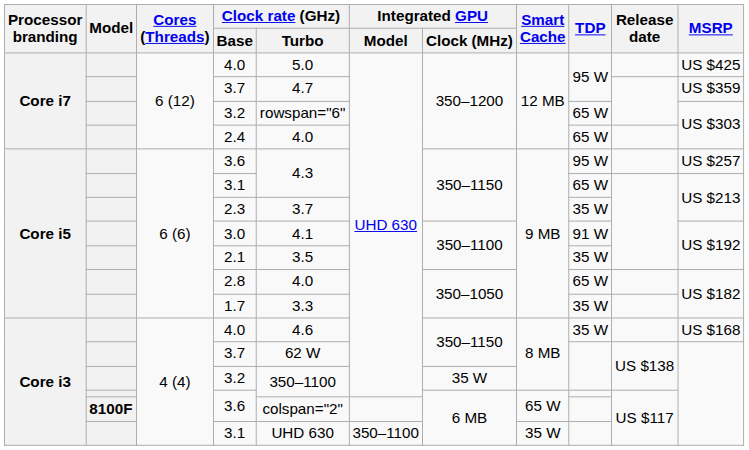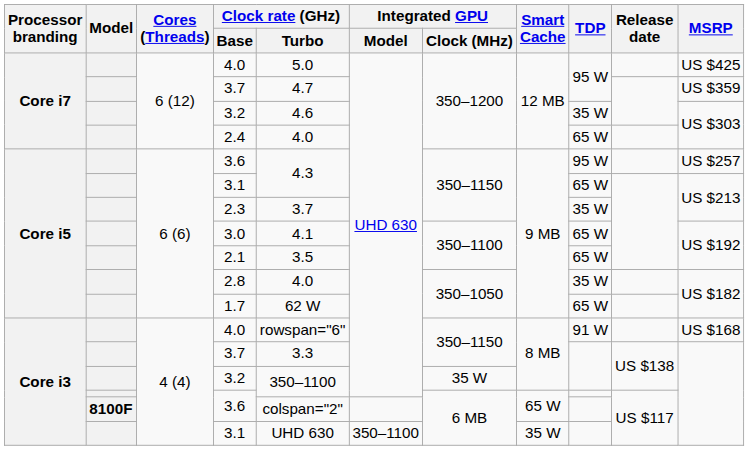(303, 112) rowspan="6" -> (303, 112) 4.6
(590, 112) 65 W -> (590, 112) 35 W
(590, 233) 91 W -> (590, 233) 65 W
(590, 257) 35 W -> (590, 257) 65 W
(590, 281) 65 W -> (590, 281) 35 W
(303, 305) 3.3 -> (303, 305) 62 W
(590, 305) 35 W -> (590, 305) 65 W
(303, 329) 4.6 -> (303, 329) rowspan="6"
(590, 329) 35 W -> (590, 329) 91 W
(303, 354) 62 W -> (303, 354) 3.3
